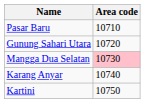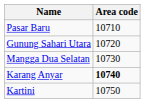(108, 59) pink background -> (108, 59) no background
(108, 75) normal -> (108, 75) bold
